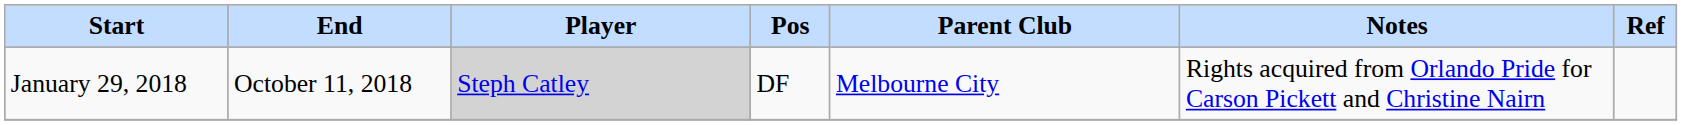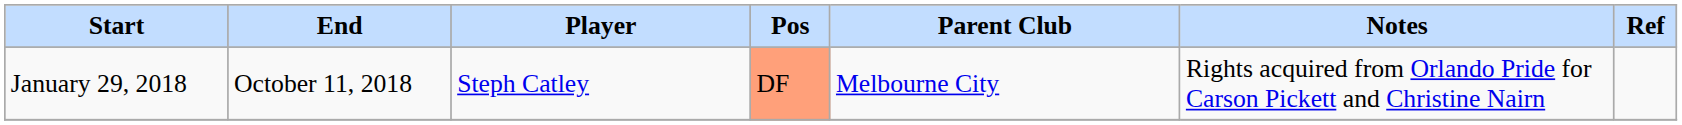(523, 83) lightgrey background -> (523, 83) no background
(773, 83) no background -> (773, 83) lightsalmon background
